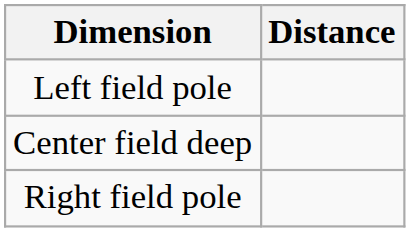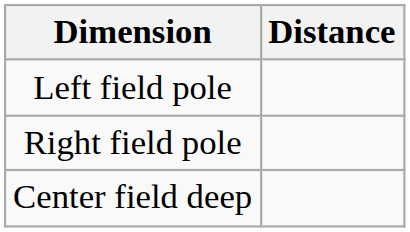rows swapped: (133, 142) <-> (133, 197)
